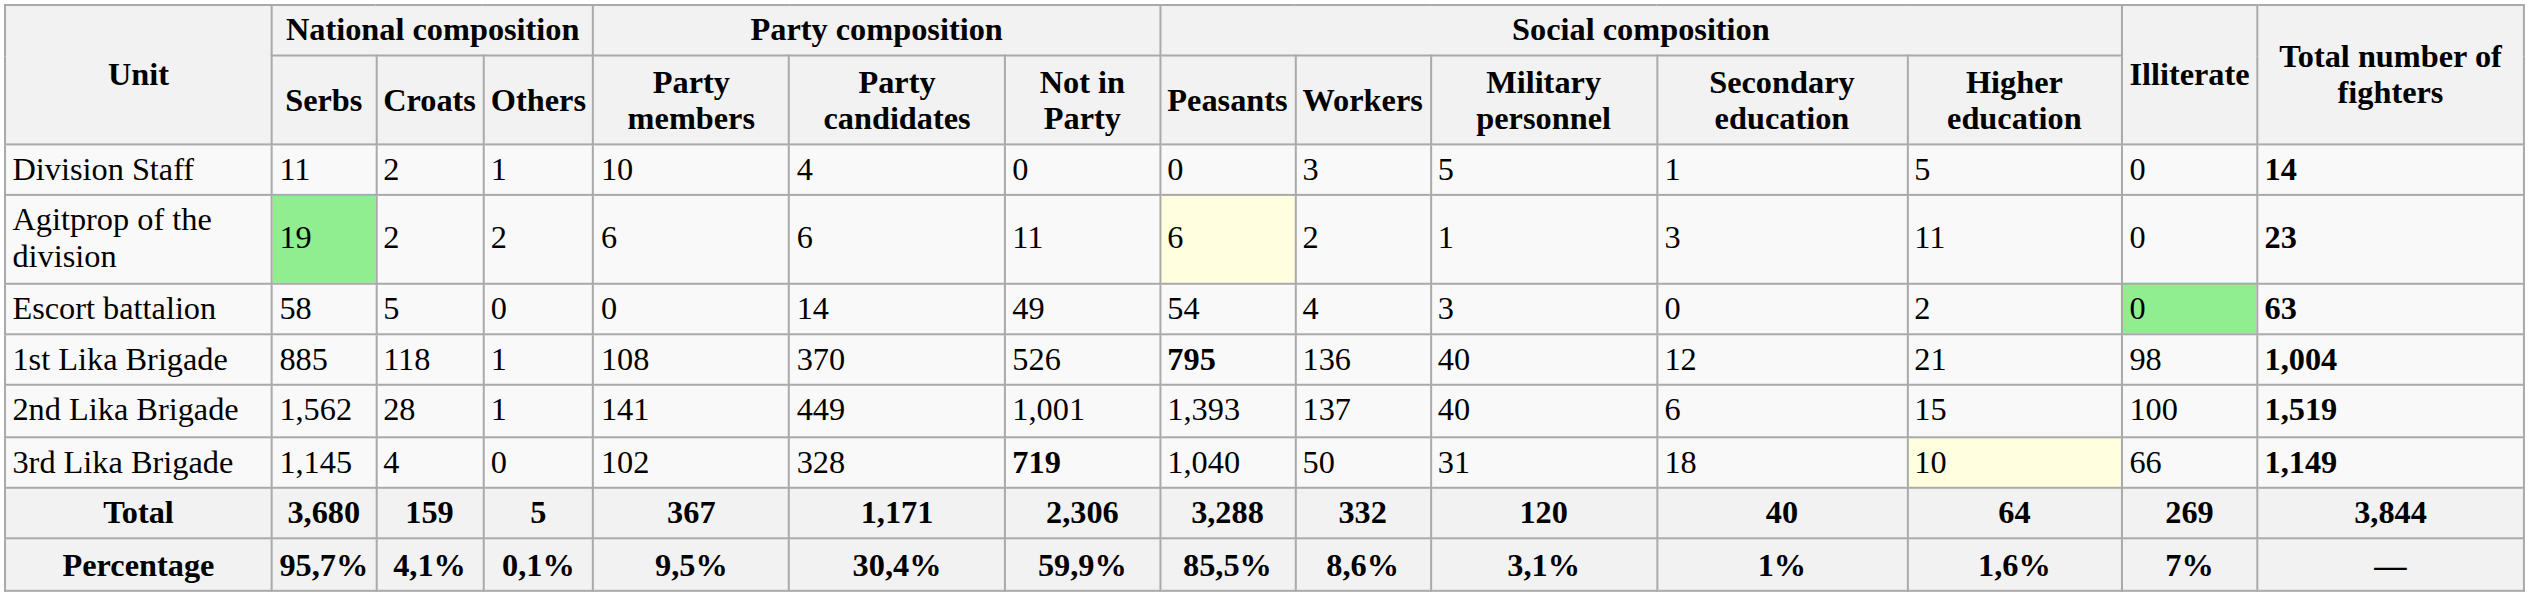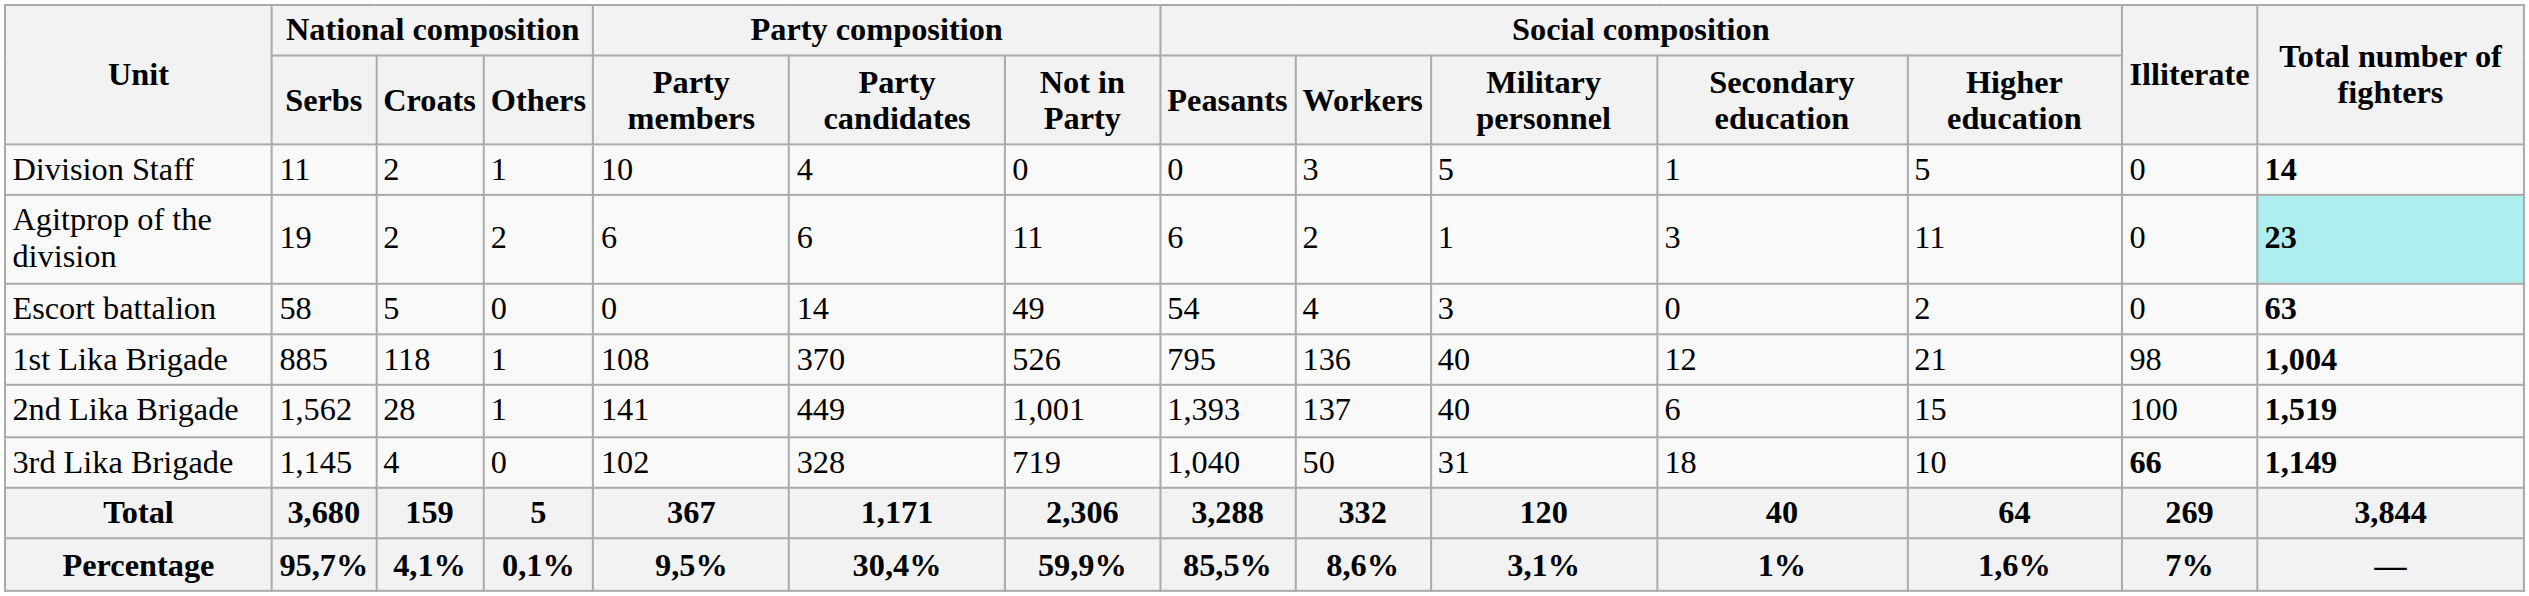(296, 238) lightgreen background -> (296, 238) no background
(1175, 238) lightyellow background -> (1175, 238) no background
(2281, 238) no background -> (2281, 238) paleturquoise background
(2137, 307) lightgreen background -> (2137, 307) no background
(1192, 359) bold -> (1192, 359) normal
(1037, 461) bold -> (1037, 461) normal
(1930, 461) lightyellow background -> (1930, 461) no background
(2146, 461) normal -> (2146, 461) bold
